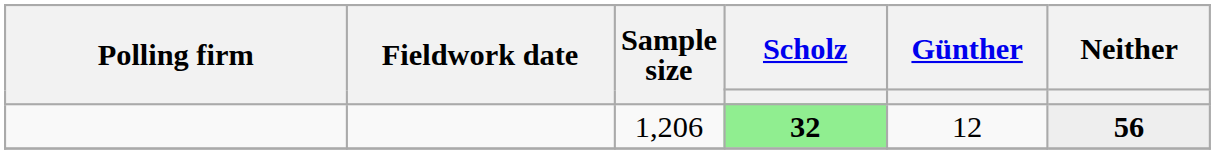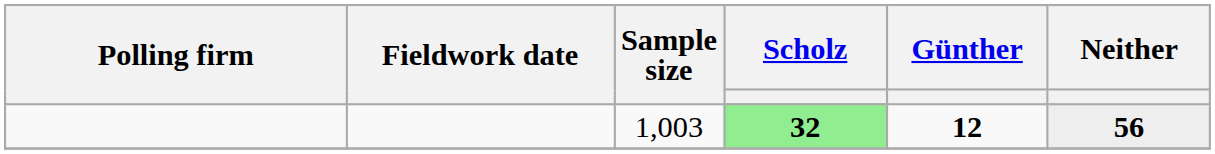(669, 126) 1,206 -> (669, 126) 1,003
(967, 126) normal -> (967, 126) bold
